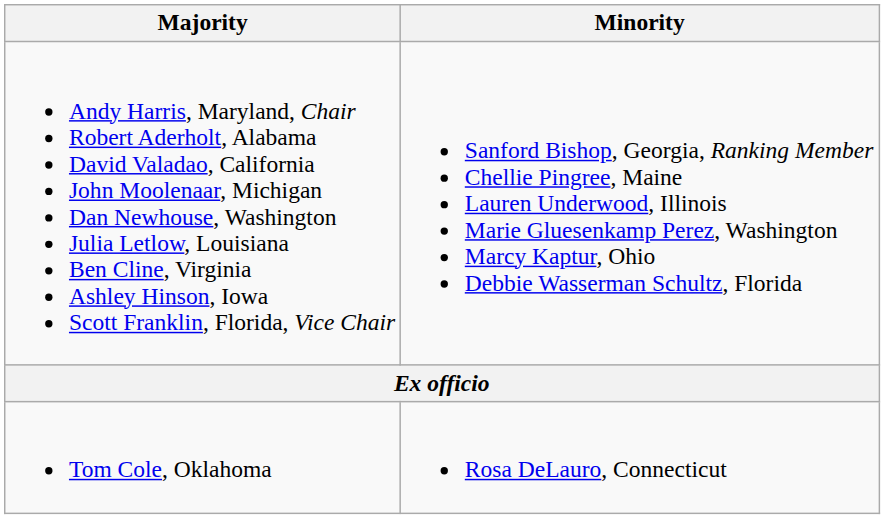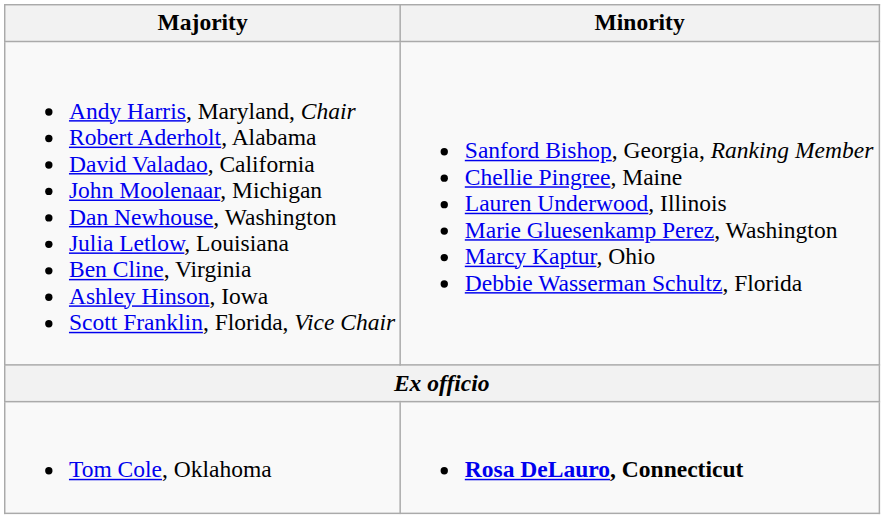(640, 470) normal -> (640, 470) bold
